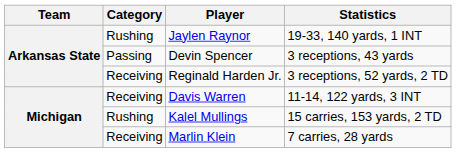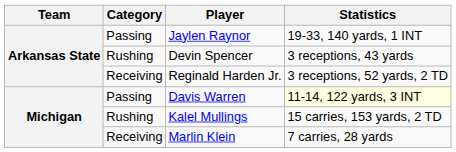(130, 35) Rushing -> (129, 35) Passing
(129, 56) Passing -> (130, 56) Rushing
(134, 96) Receiving -> (129, 96) Passing
(354, 96) no background -> (354, 96) lightyellow background
